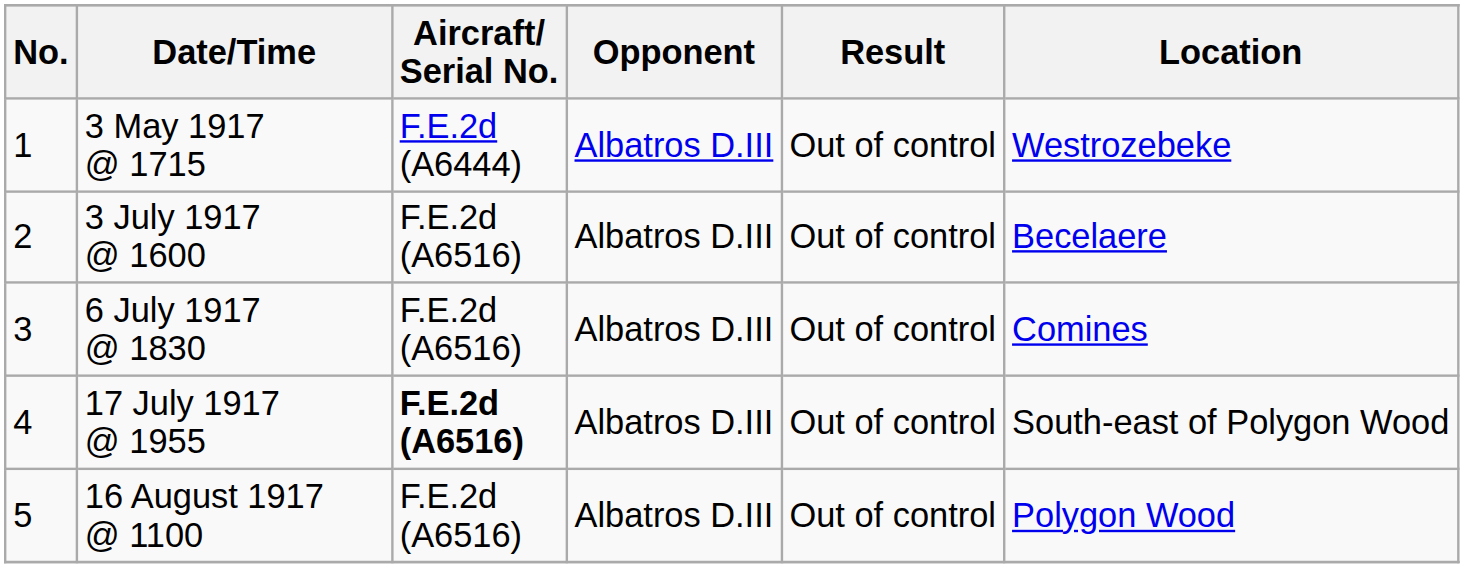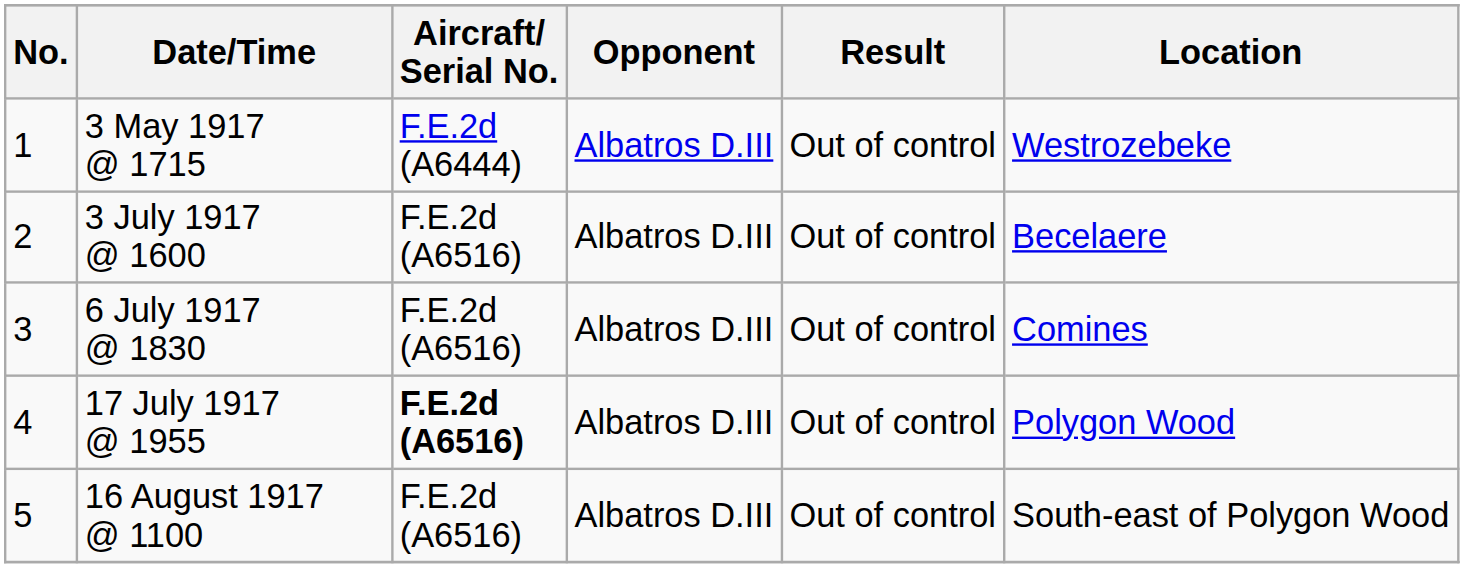(1231, 422) South-east of Polygon Wood -> (1124, 422) Polygon Wood
(1124, 515) Polygon Wood -> (1231, 515) South-east of Polygon Wood
